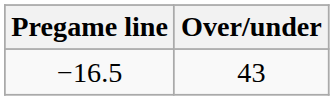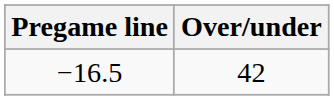(251, 71) 43 -> (251, 71) 42
